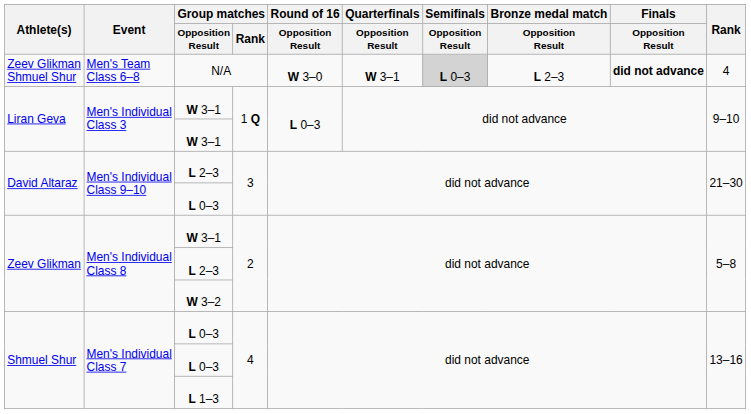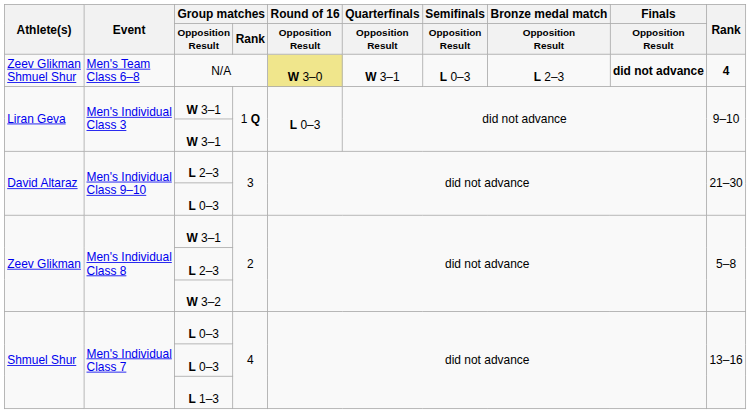(305, 78) no background -> (305, 78) khaki background
(455, 78) lightgrey background -> (455, 78) no background
(726, 71) normal -> (726, 71) bold
